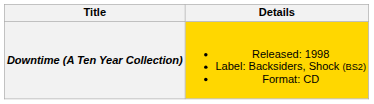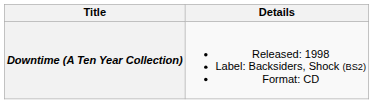(277, 66) gold background -> (277, 66) no background
